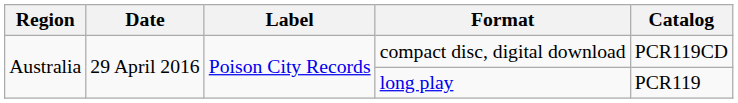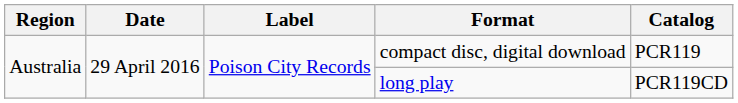(681, 51) PCR119CD -> (668, 51) PCR119
(668, 82) PCR119 -> (681, 82) PCR119CD
